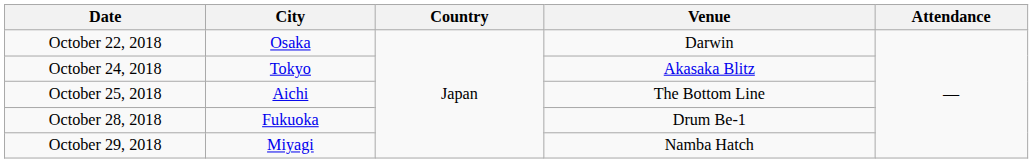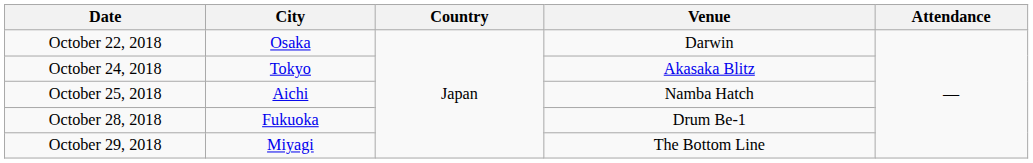(709, 94) The Bottom Line -> (709, 94) Namba Hatch
(709, 145) Namba Hatch -> (709, 145) The Bottom Line
